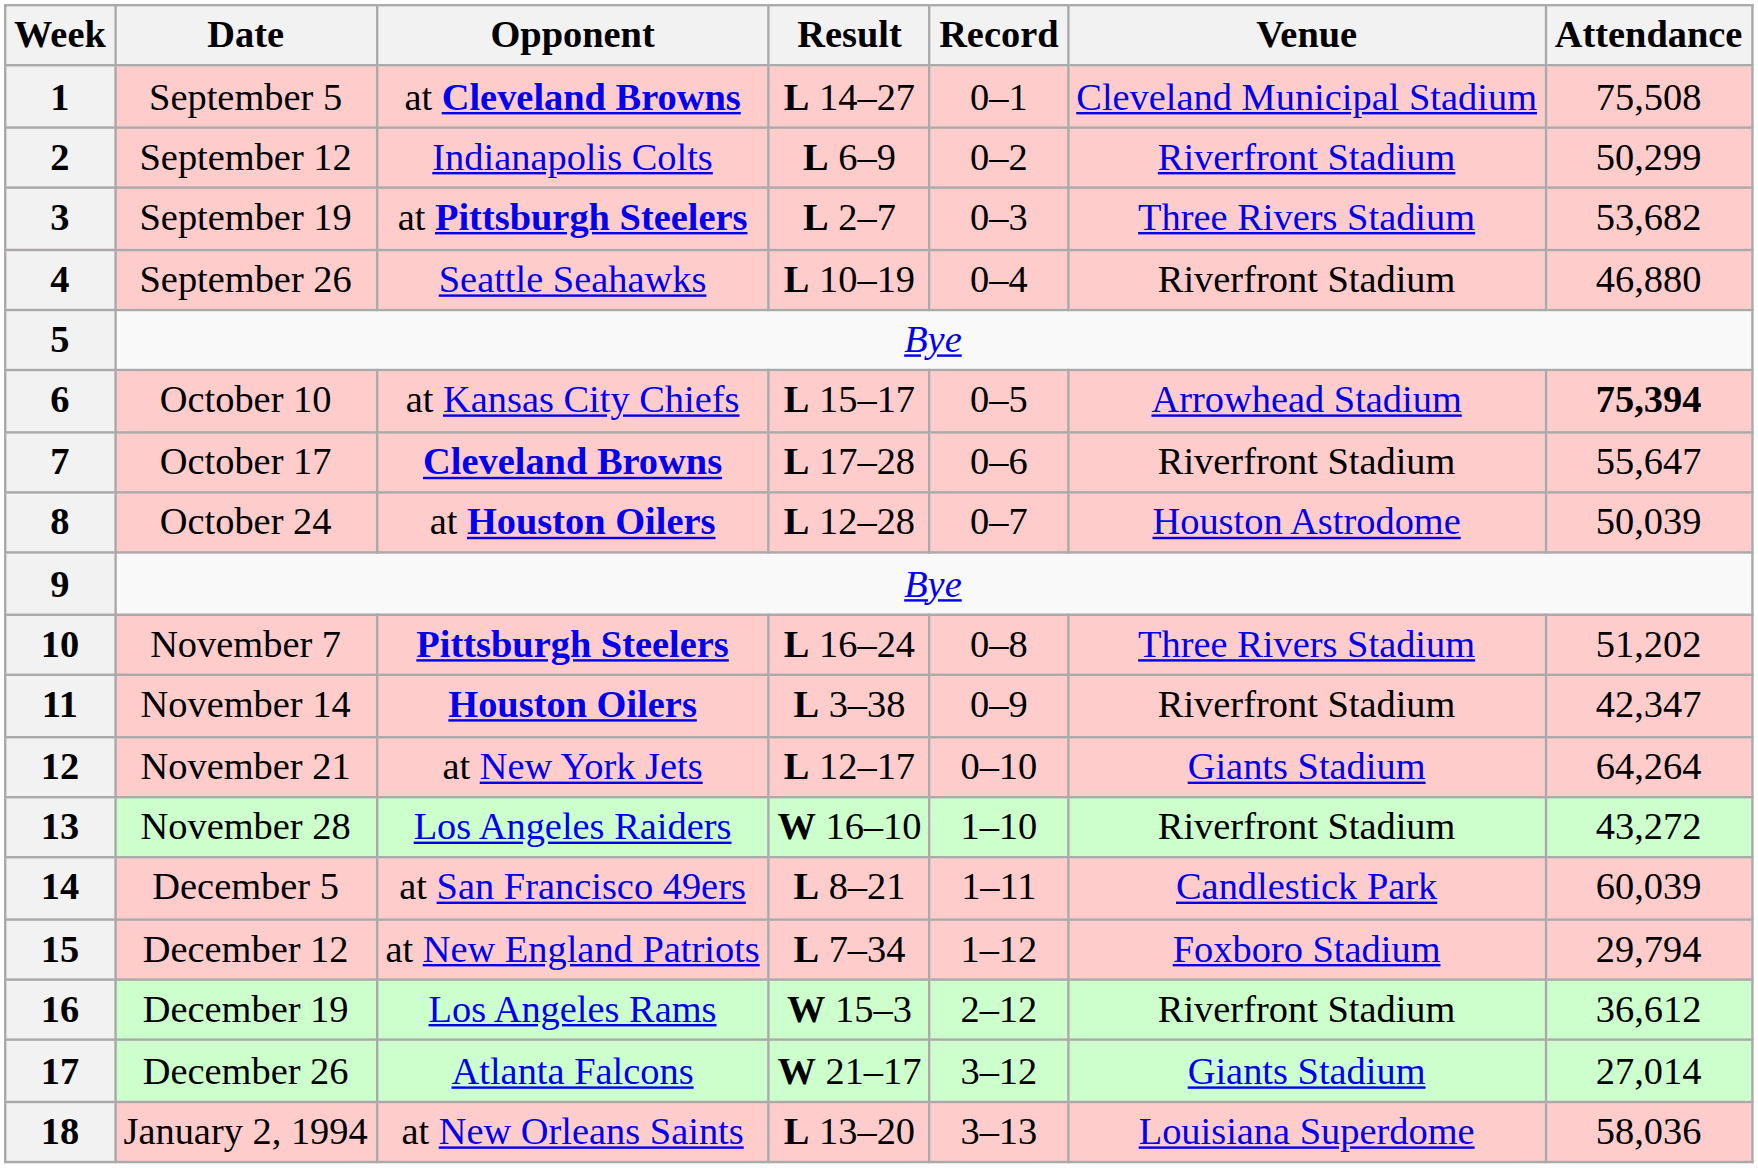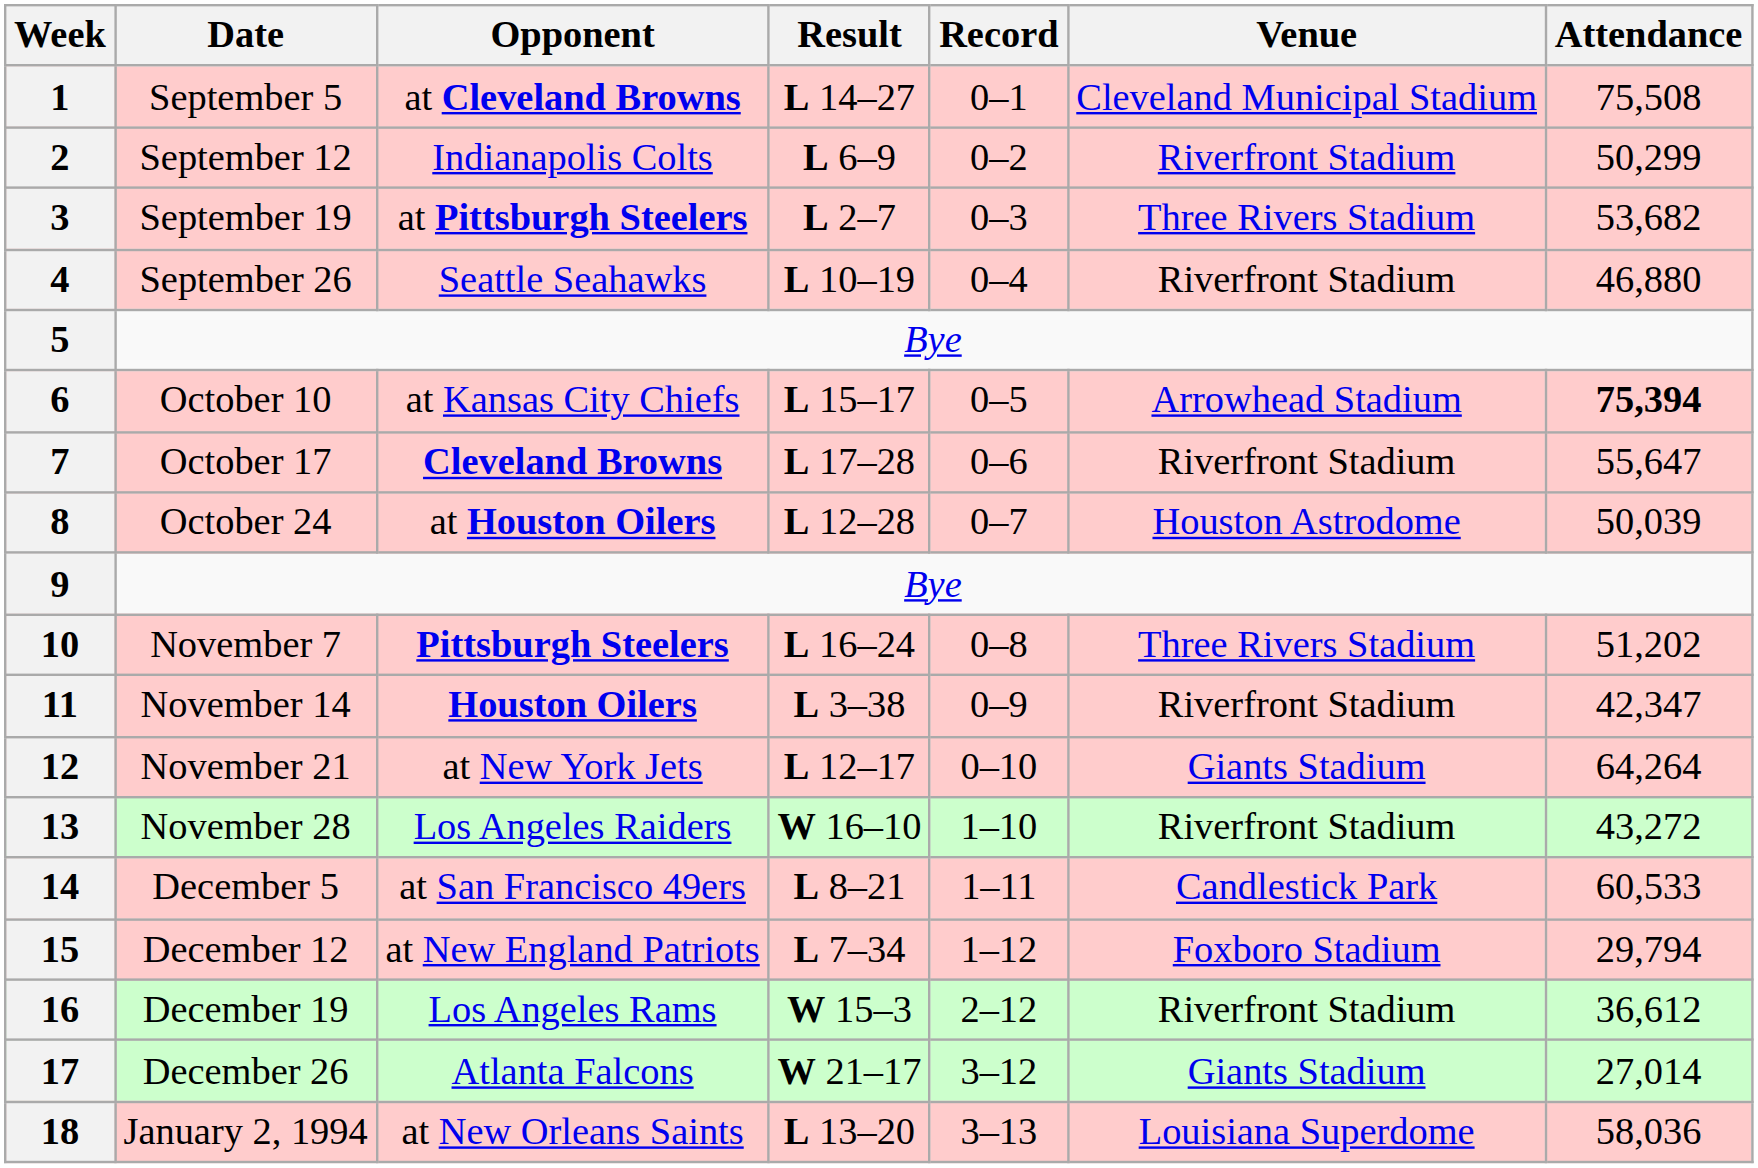(1649, 887) 60,039 -> (1649, 887) 60,533
